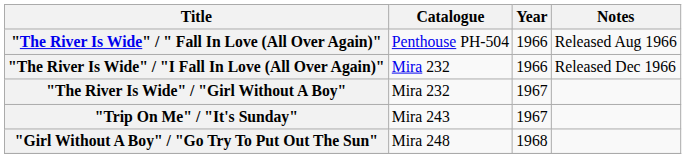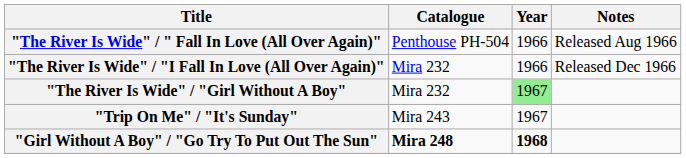(532, 91) no background -> (532, 91) lightgreen background
(421, 141) normal -> (423, 141) bold
(532, 141) normal -> (532, 141) bold
